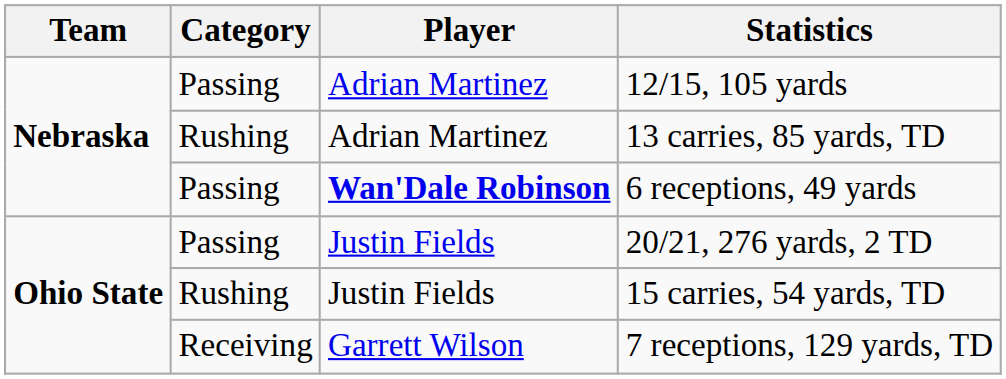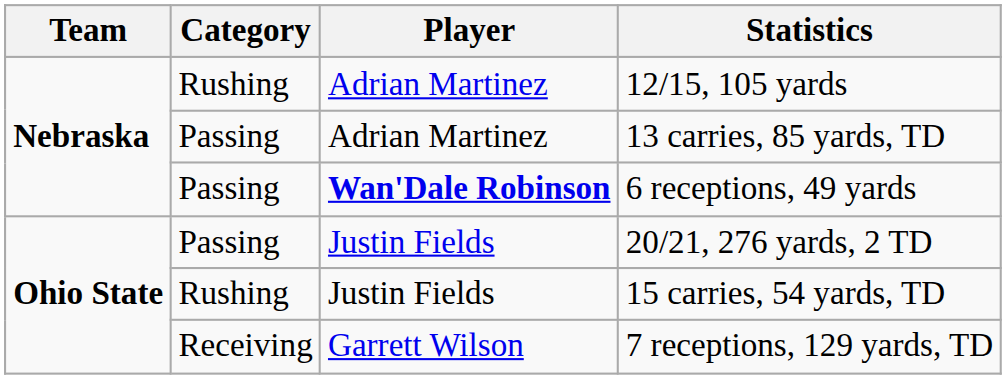(229, 83) Passing -> (234, 83) Rushing
(234, 135) Rushing -> (229, 135) Passing
